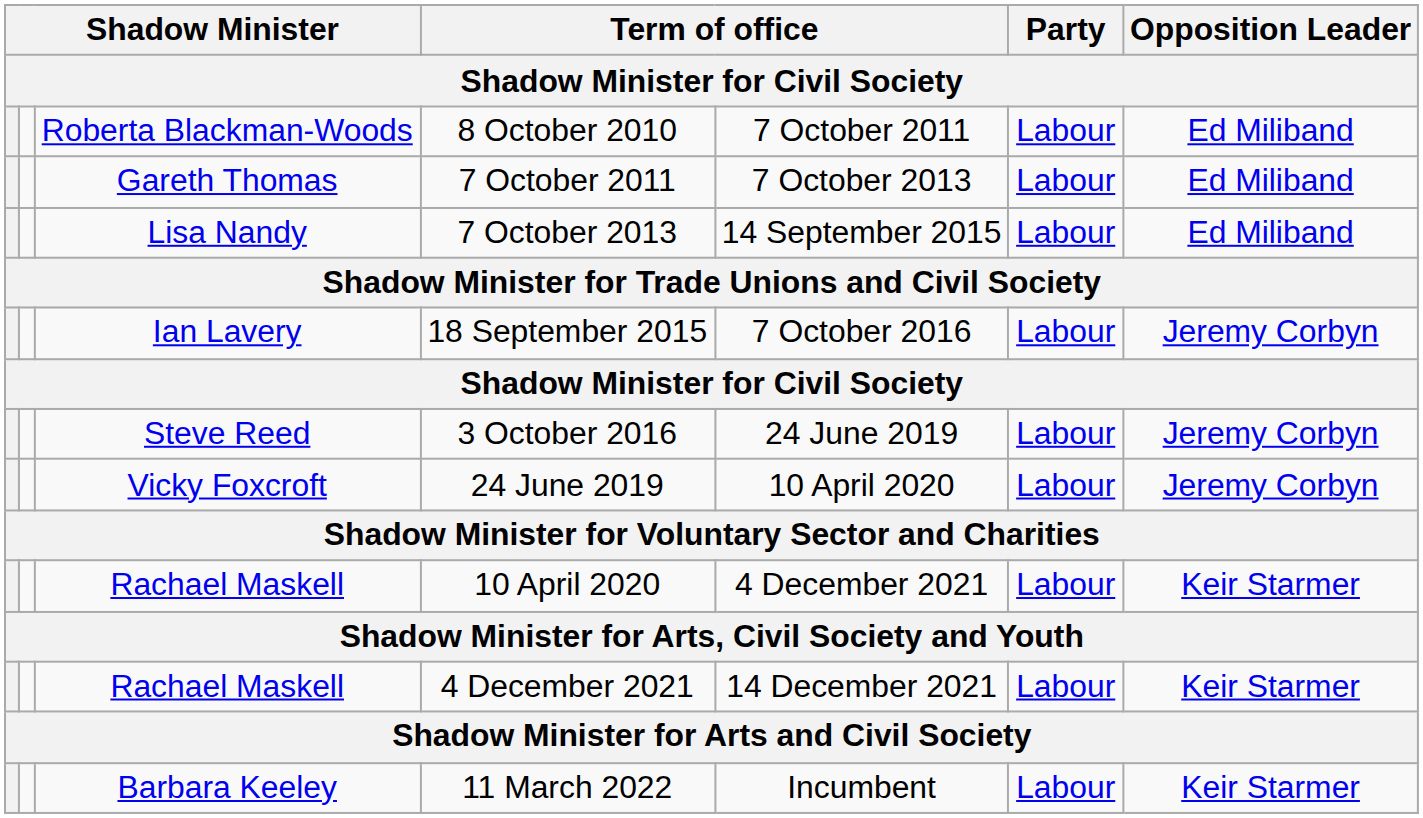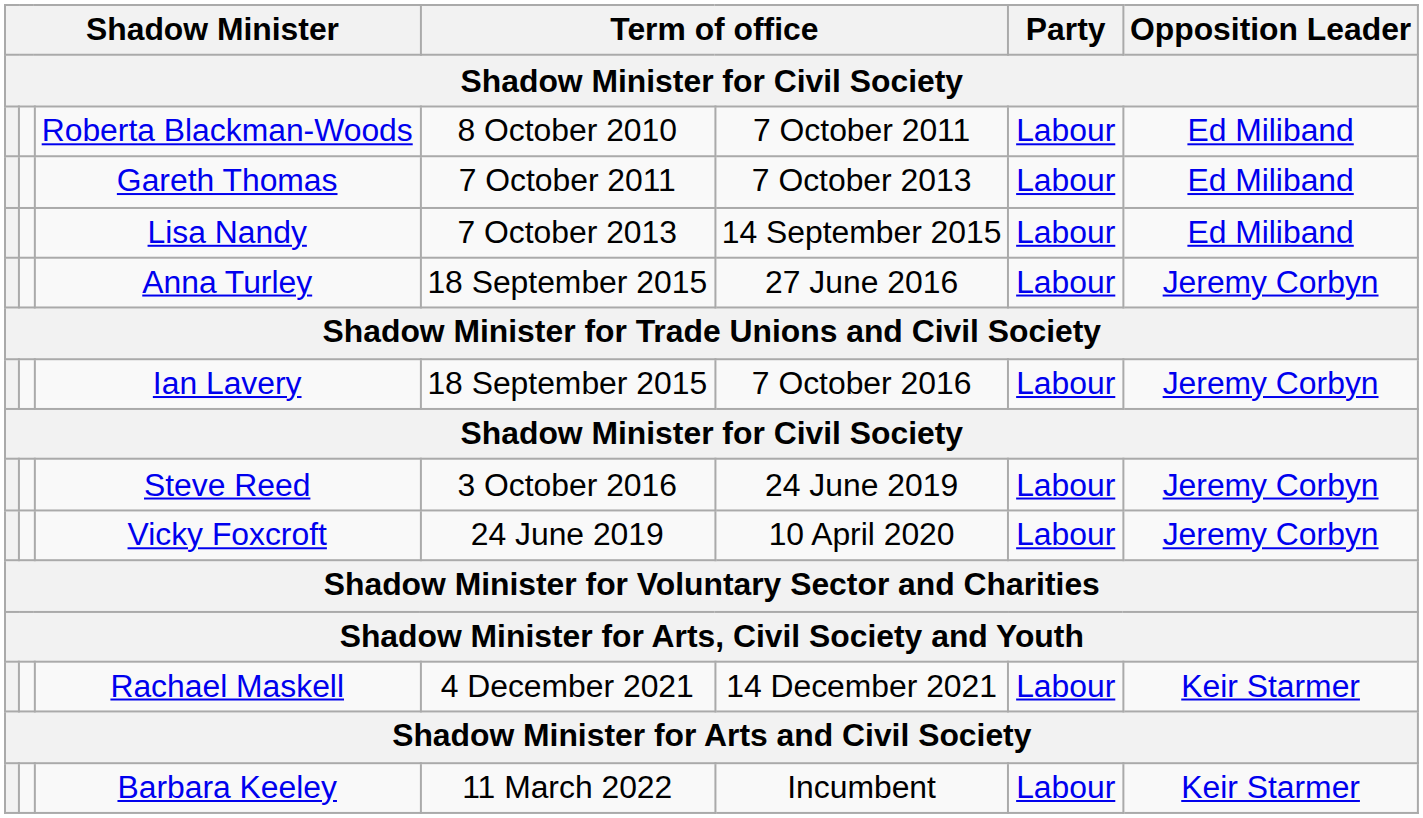+ row: (227, 282)
- row: (227, 585)
